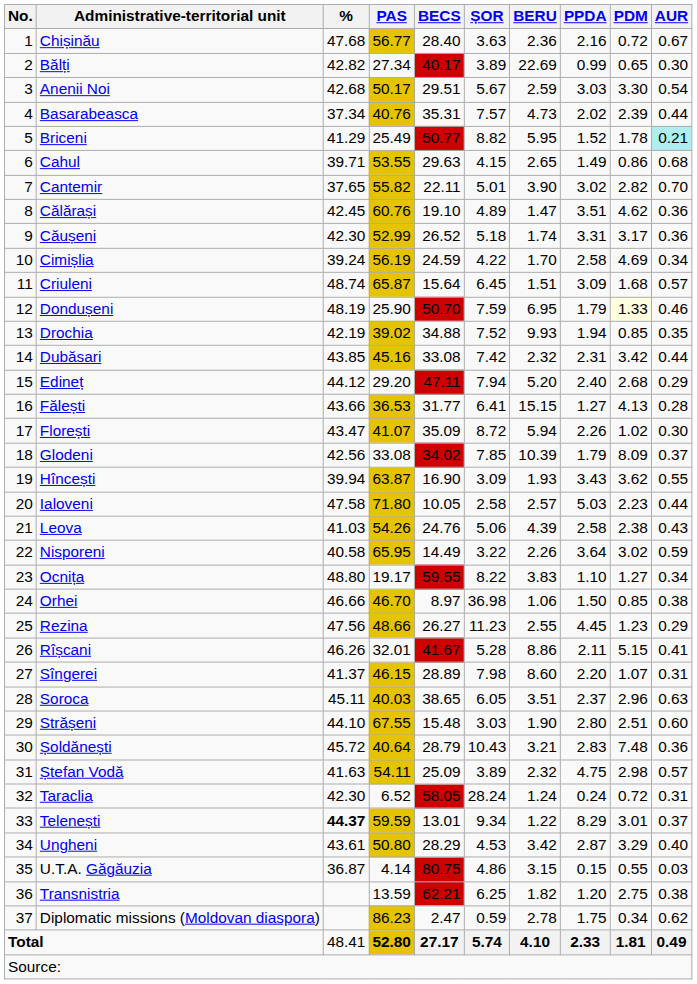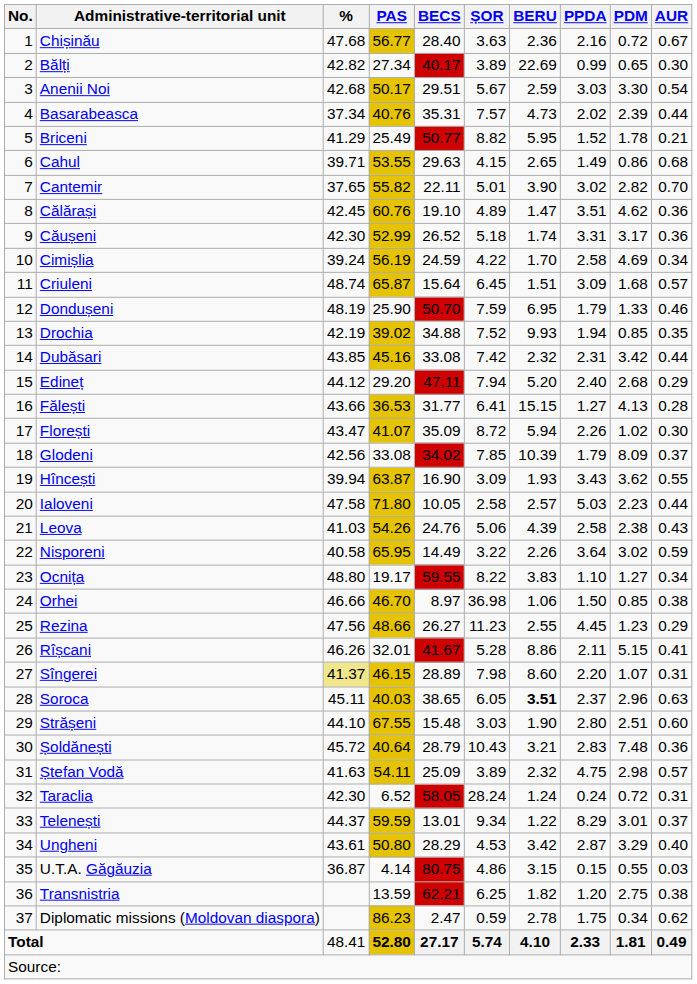(673, 138) paleturquoise background -> (673, 138) no background
(633, 308) lightyellow background -> (633, 308) no background
(346, 674) no background -> (346, 674) khaki background
(542, 698) normal -> (542, 698) bold
(346, 820) bold -> (346, 820) normal
